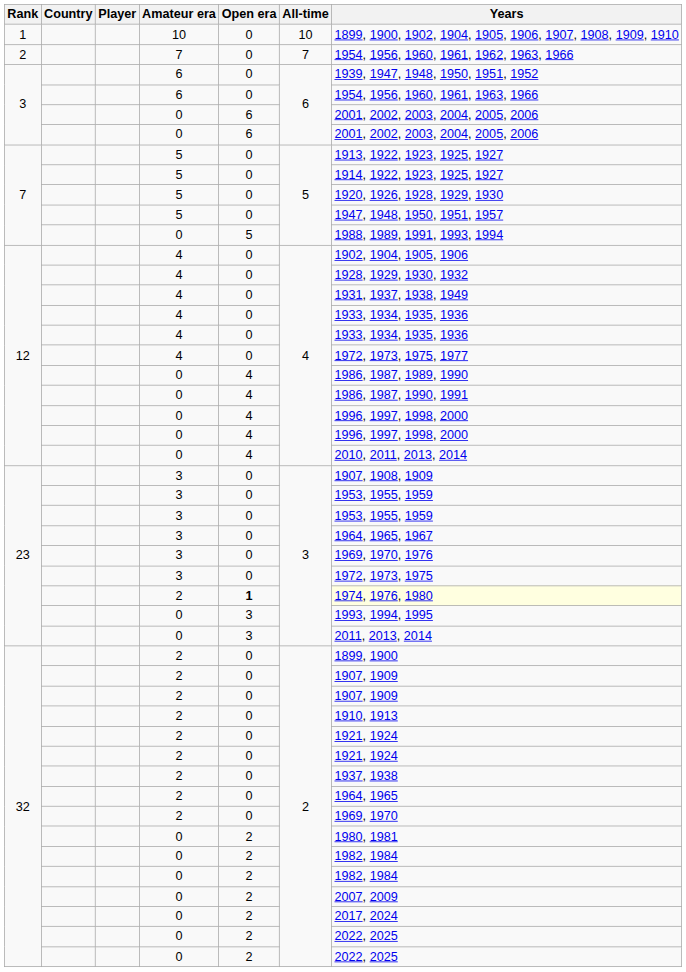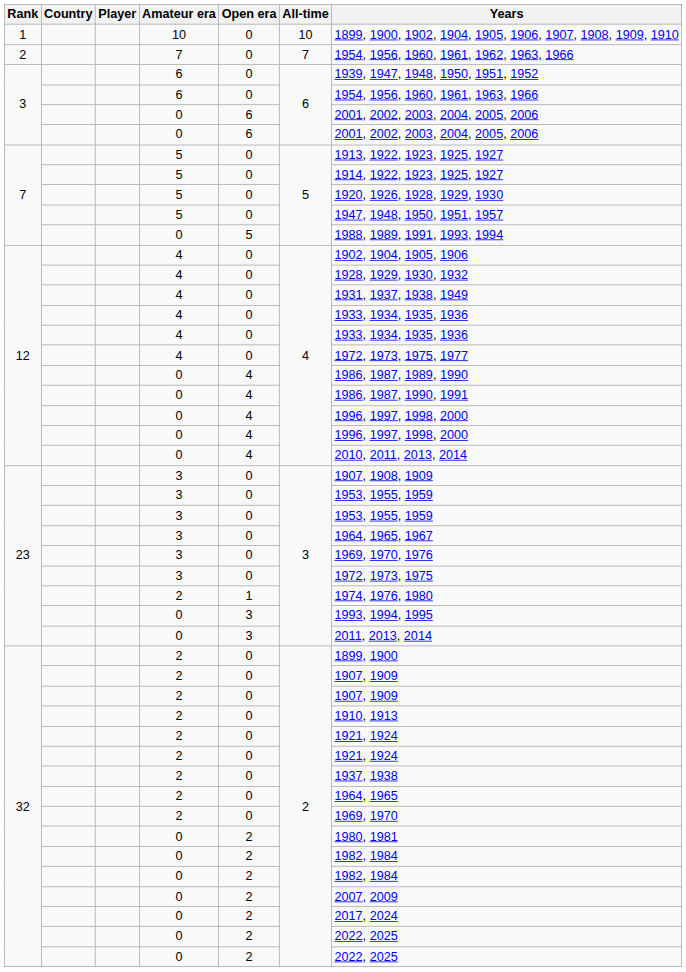(249, 595) bold -> (249, 595) normal
(384, 595) lightyellow background -> (384, 595) no background
